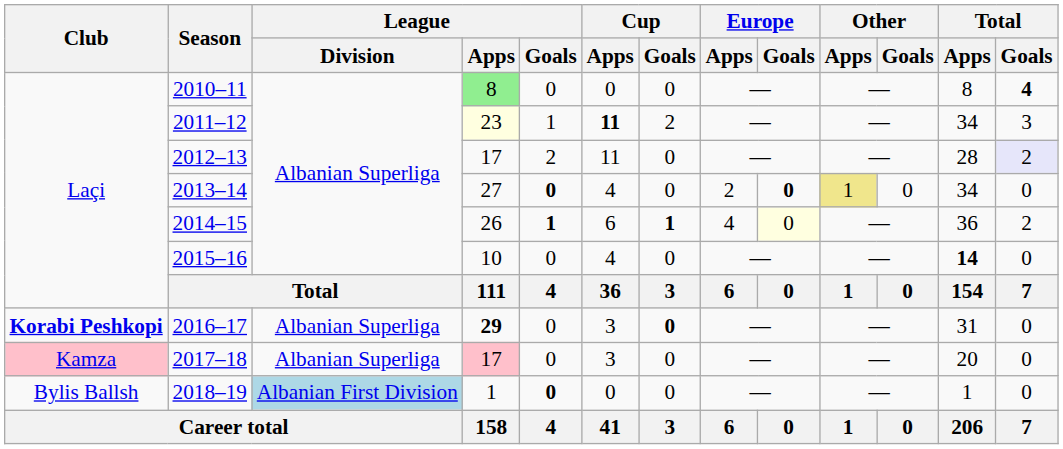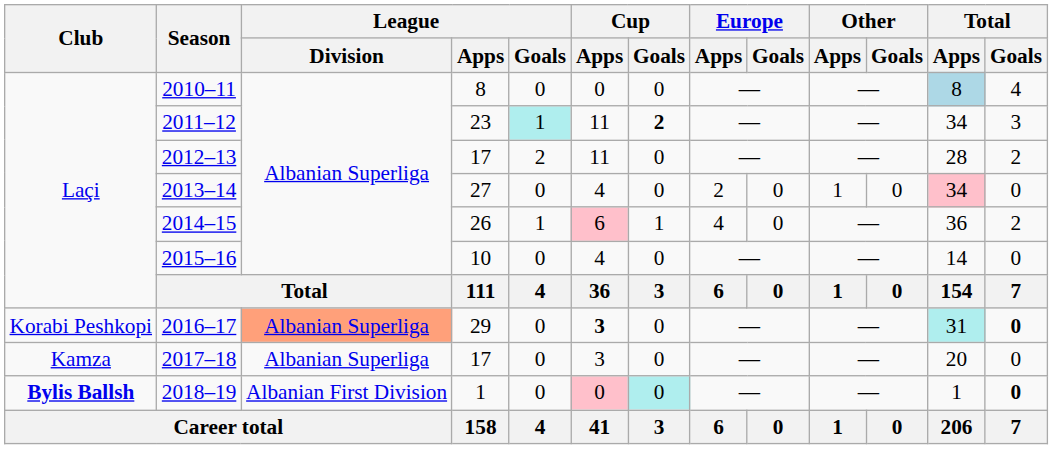(491, 88) lightgreen background -> (481, 88) no background
(967, 88) no background -> (956, 88) lightblue background
(1027, 88) bold -> (1016, 88) normal
(491, 122) lightyellow background -> (481, 122) no background
(551, 122) no background -> (540, 122) paleturquoise background
(610, 122) bold -> (600, 122) normal
(670, 122) normal -> (659, 122) bold
(1027, 156) lavender background -> (1016, 156) no background
(551, 190) bold -> (540, 190) normal
(789, 190) bold -> (778, 190) normal
(848, 190) khaki background -> (837, 190) no background
(967, 190) no background -> (956, 190) pink background
(551, 223) bold -> (540, 223) normal
(610, 223) no background -> (600, 223) pink background
(670, 223) bold -> (659, 223) normal
(789, 223) lightyellow background -> (778, 223) no background
(967, 257) bold -> (956, 257) normal
(86, 325) bold -> (81, 325) normal
(357, 325) no background -> (347, 325) lightsalmon background
(491, 325) bold -> (481, 325) normal
(610, 325) normal -> (600, 325) bold
(670, 325) bold -> (659, 325) normal
(967, 325) no background -> (956, 325) paleturquoise background
(1027, 325) normal -> (1016, 325) bold
(86, 358) pink background -> (81, 358) no background
(491, 358) pink background -> (481, 358) no background
(86, 392) normal -> (81, 392) bold
(357, 392) lightblue background -> (347, 392) no background
(551, 392) bold -> (540, 392) normal
(610, 392) no background -> (600, 392) pink background
(670, 392) no background -> (659, 392) paleturquoise background
(1027, 392) normal -> (1016, 392) bold
